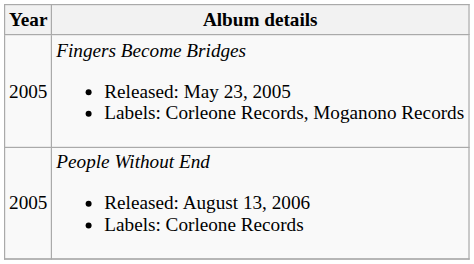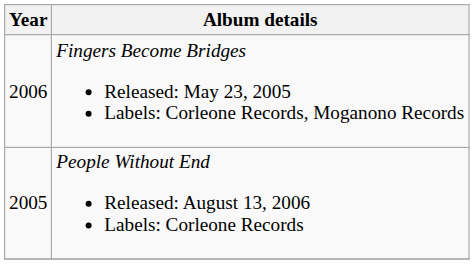(28, 90) 2005 -> (28, 90) 2006
